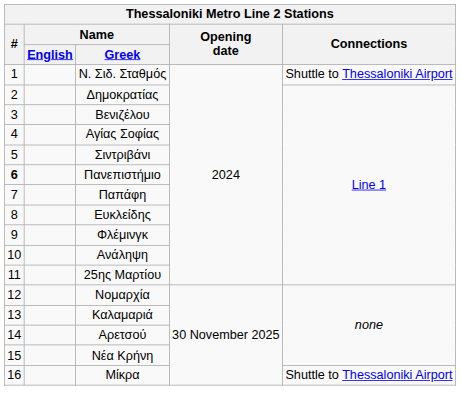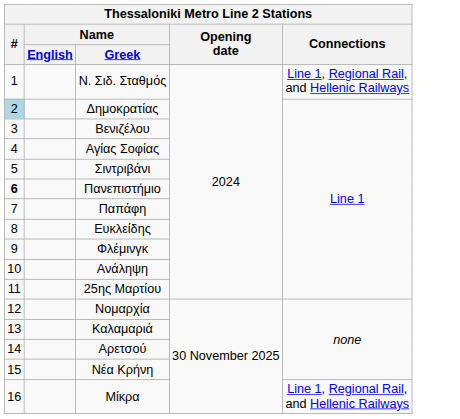(369, 74) Shuttle to Thessaloniki Airport -> (347, 81) Line 1, Regional Rail, and Hellenic Railways
(14, 94) no background -> (14, 108) lightblue background
(369, 375) Shuttle to Thessaloniki Airport -> (347, 396) Line 1, Regional Rail, and Hellenic Railways
